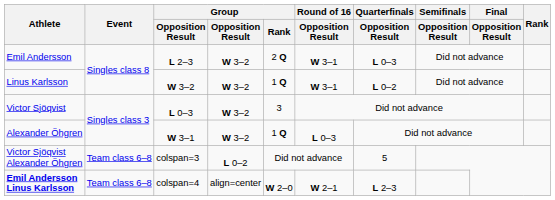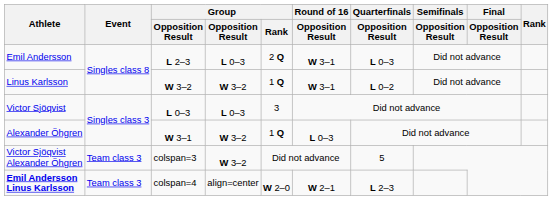(236, 62) W 3–2 -> (233, 62) L 0–3
(236, 113) W 3–2 -> (233, 113) L 0–3
(119, 158) Team class 6–8 -> (114, 158) Team class 3
(236, 163) L 0–2 -> (233, 163) W 3–2
(119, 183) Team class 6–8 -> (114, 183) Team class 3
